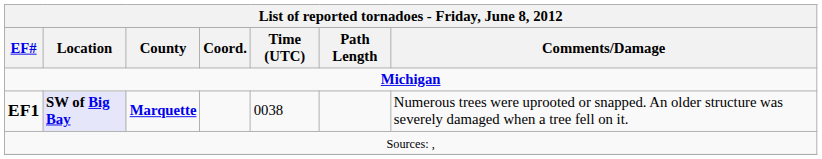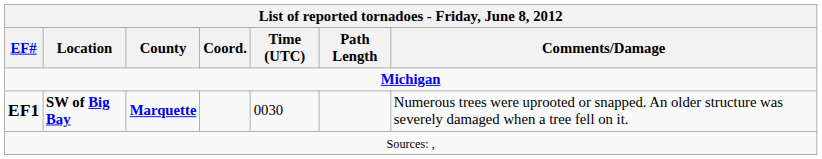(78, 111) lavender background -> (78, 111) no background
(268, 111) 0038 -> (268, 111) 0030
